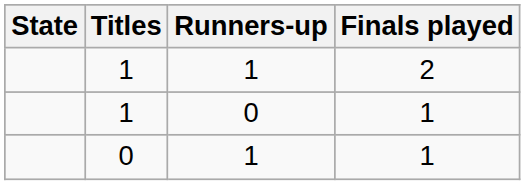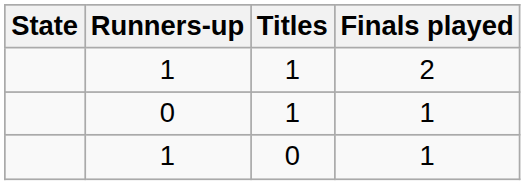columns swapped: (126, 26) <-> (251, 26)
